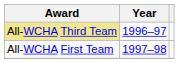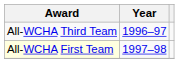(62, 31) khaki background -> (62, 31) no background
(60, 49) no background -> (60, 49) lightyellow background
